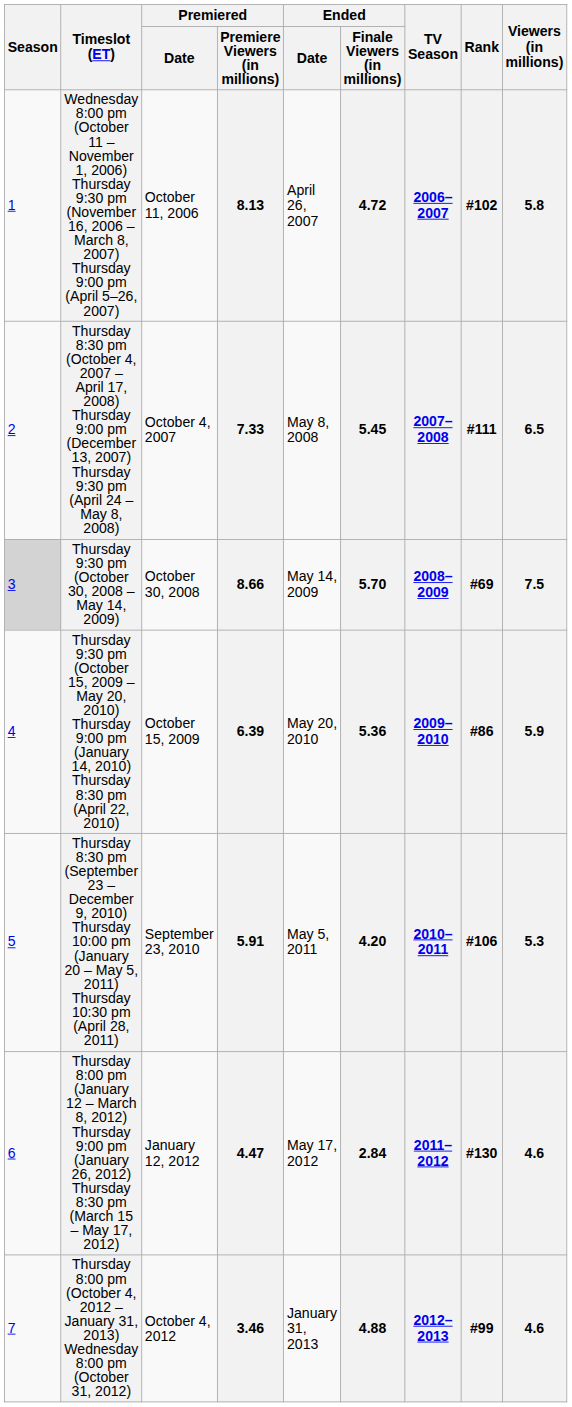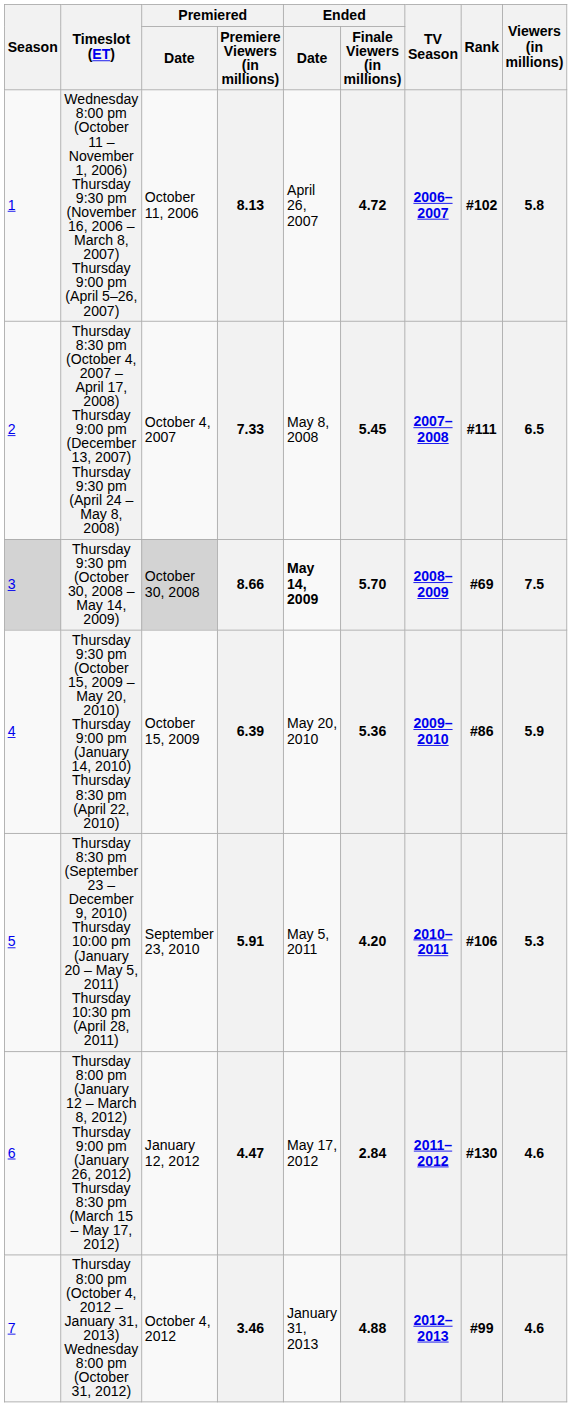(172, 584) no background -> (172, 584) lightgrey background
(312, 584) normal -> (303, 584) bold
